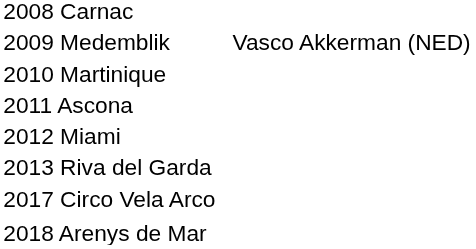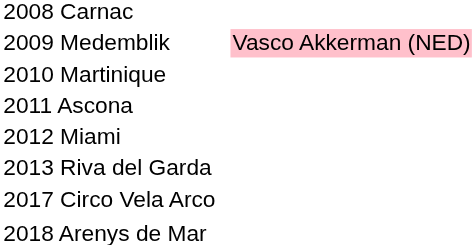(352, 43) no background -> (352, 43) pink background
